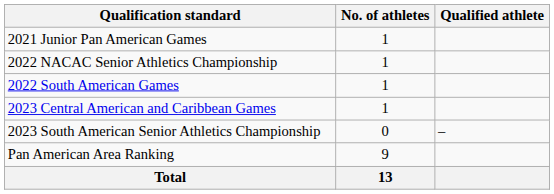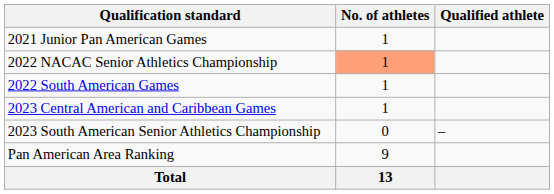(385, 62) no background -> (385, 62) lightsalmon background
